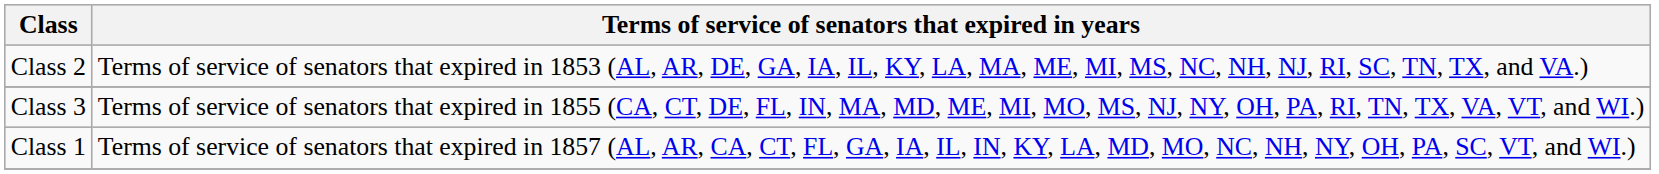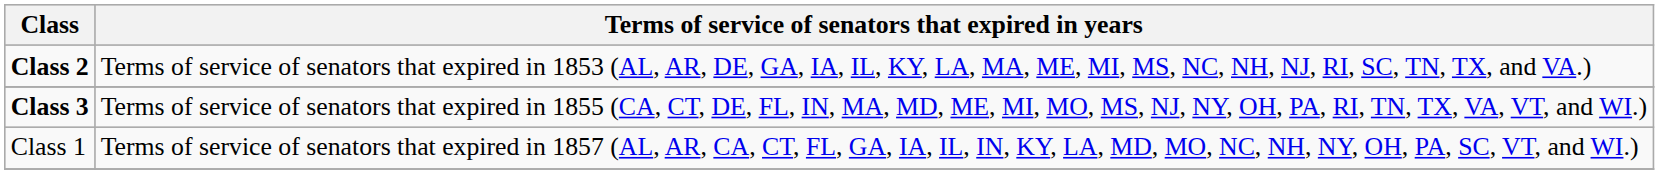(48, 65) normal -> (50, 65) bold
(48, 106) normal -> (50, 106) bold
